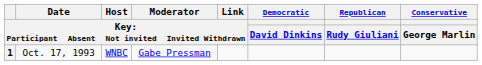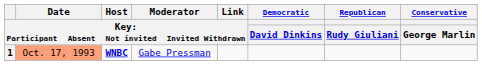(59, 53) no background -> (59, 53) lightsalmon background
(117, 53) normal -> (117, 53) bold
